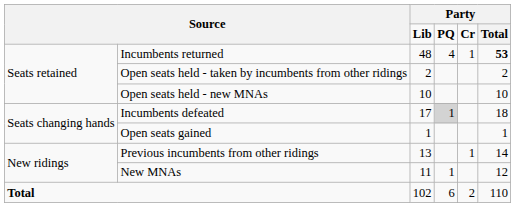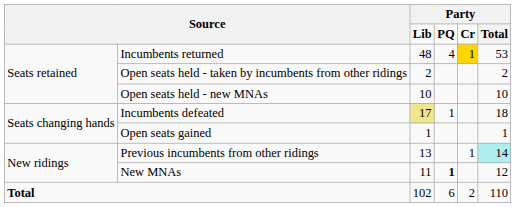(472, 53) no background -> (472, 53) gold background
(502, 53) bold -> (502, 53) normal
(425, 113) no background -> (425, 113) khaki background
(452, 113) lightgrey background -> (452, 113) no background
(502, 152) no background -> (502, 152) paleturquoise background
(452, 172) normal -> (452, 172) bold
